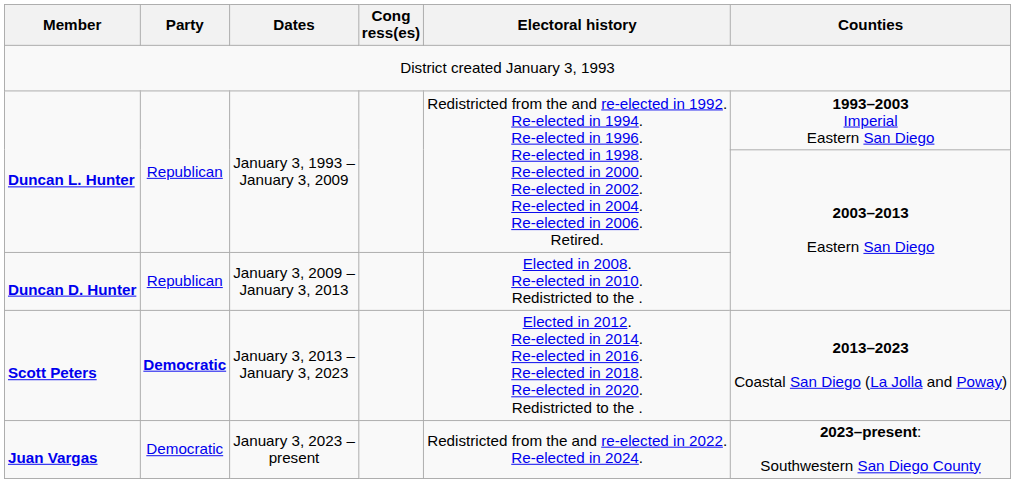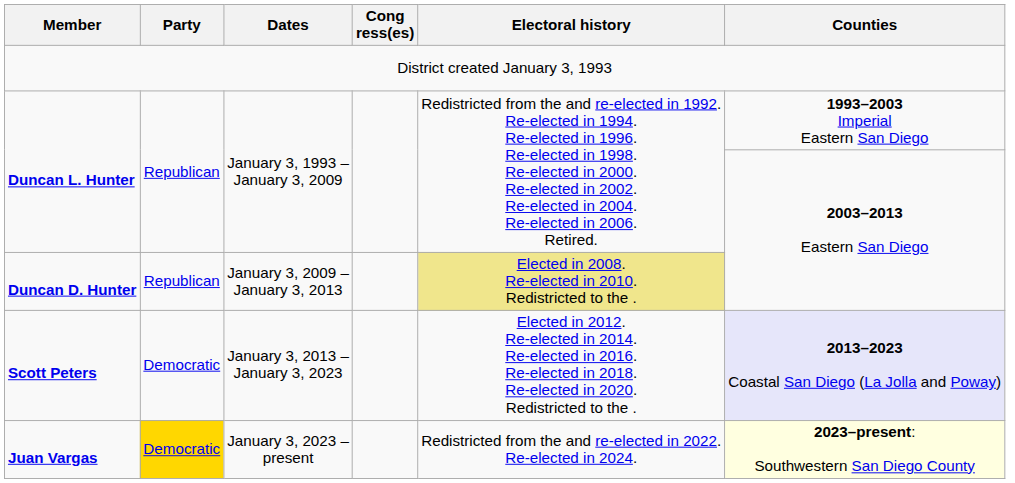(577, 281) no background -> (571, 281) khaki background
(185, 365) bold -> (182, 365) normal
(871, 365) no background -> (865, 365) lavender background
(185, 449) no background -> (182, 449) gold background
(871, 449) no background -> (865, 449) lightyellow background
